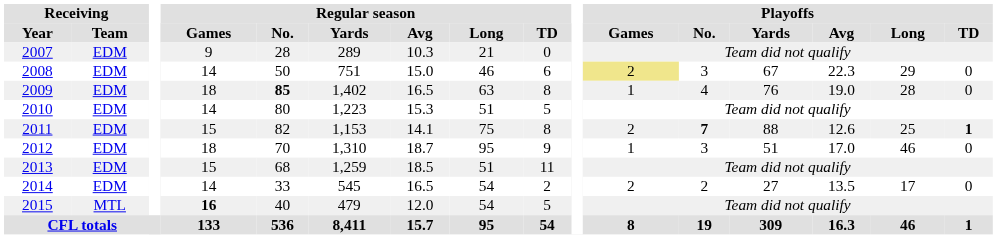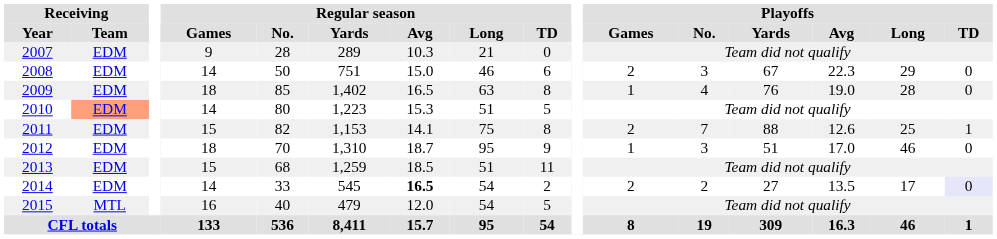(631, 71) khaki background -> (631, 71) no background
(282, 90) bold -> (282, 90) normal
(110, 109) no background -> (110, 109) lightsalmon background
(704, 128) bold -> (704, 128) normal
(969, 128) bold -> (969, 128) normal
(420, 186) normal -> (420, 186) bold
(969, 186) no background -> (969, 186) lavender background
(209, 205) bold -> (209, 205) normal
